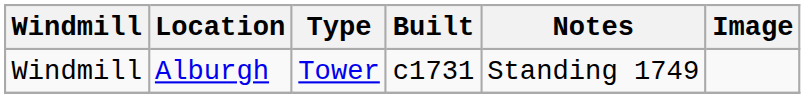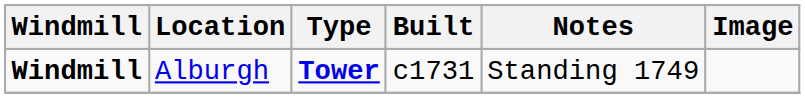(77, 71) normal -> (77, 71) bold
(339, 71) normal -> (339, 71) bold
